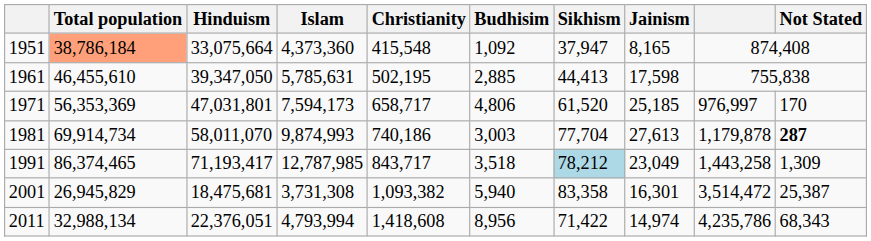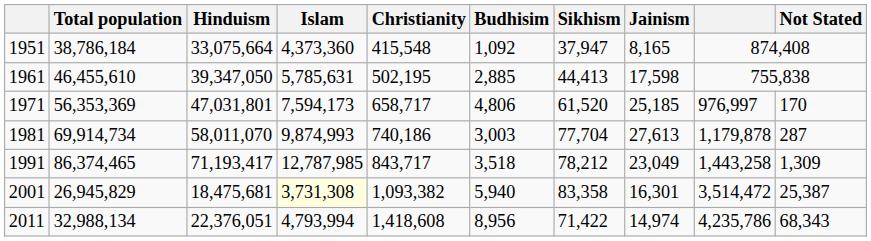(95, 47) lightsalmon background -> (95, 47) no background
(793, 134) bold -> (793, 134) normal
(583, 163) lightblue background -> (583, 163) no background
(318, 192) no background -> (318, 192) lightyellow background
